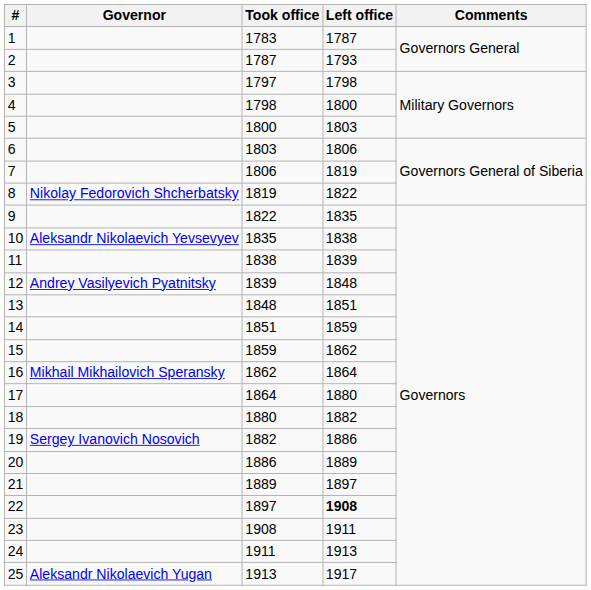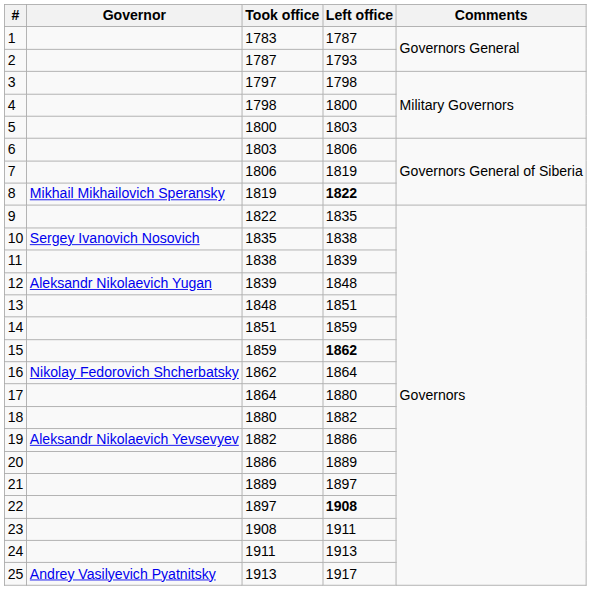(134, 194) Nikolay Fedorovich Shcherbatsky -> (127, 194) Mikhail Mikhailovich Speransky
(342, 194) normal -> (342, 194) bold
(134, 238) Aleksandr Nikolaevich Yevsevyev -> (115, 238) Sergey Ivanovich Nosovich
(123, 283) Andrey Vasilyevich Pyatnitsky -> (121, 283) Aleksandr Nikolaevich Yugan
(342, 350) normal -> (342, 350) bold
(127, 372) Mikhail Mikhailovich Speransky -> (134, 372) Nikolay Fedorovich Shcherbatsky
(115, 439) Sergey Ivanovich Nosovich -> (134, 439) Aleksandr Nikolaevich Yevsevyev
(121, 573) Aleksandr Nikolaevich Yugan -> (123, 573) Andrey Vasilyevich Pyatnitsky
